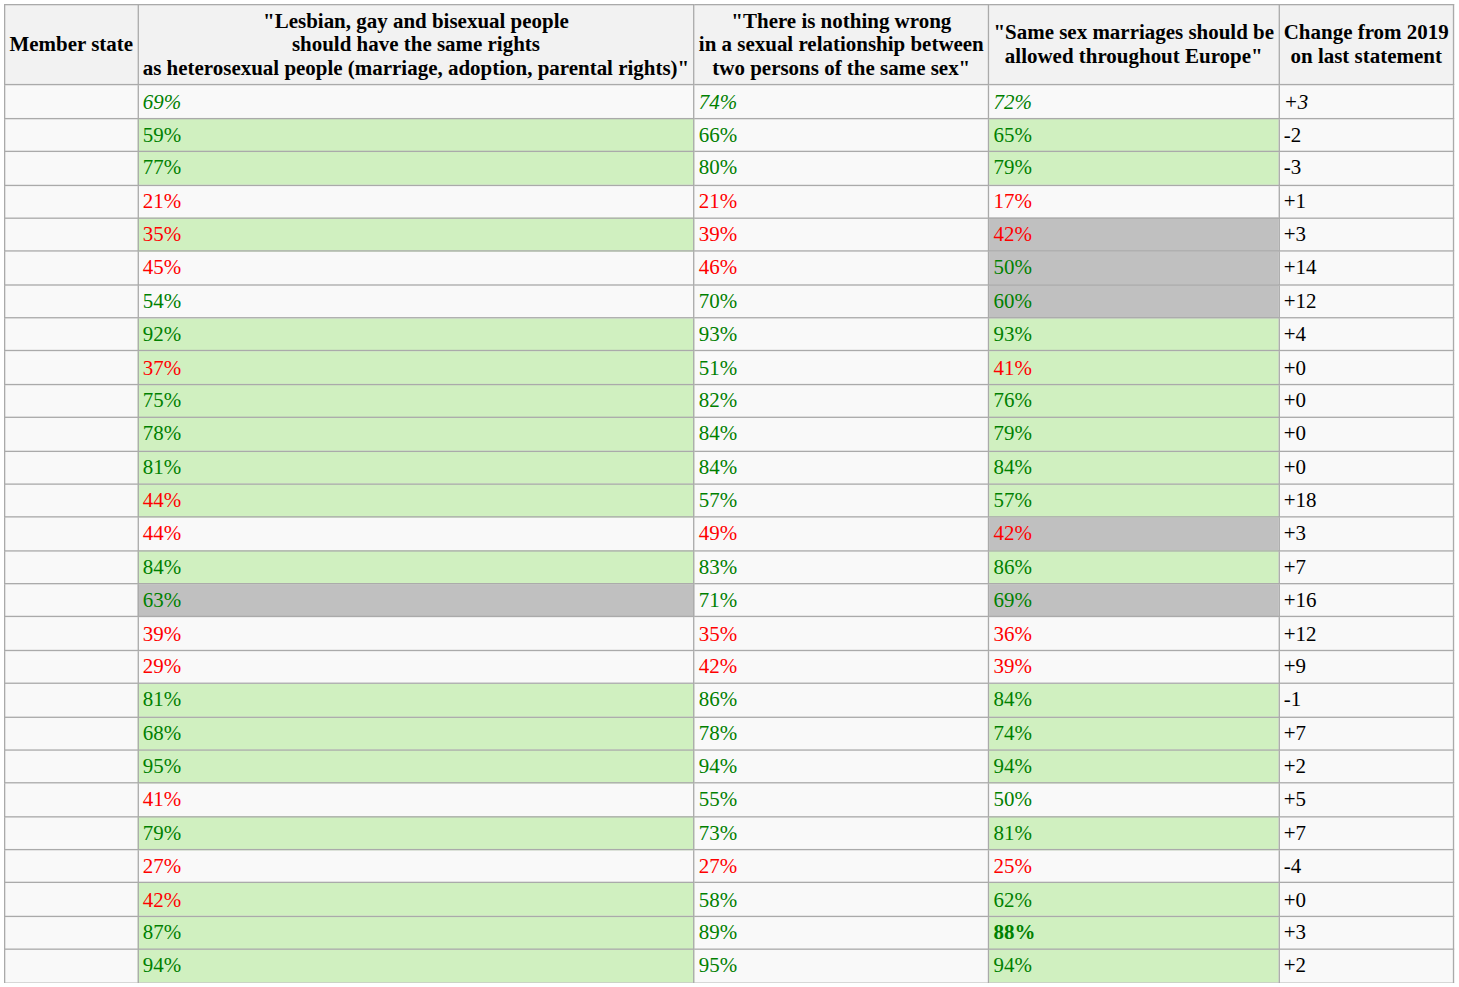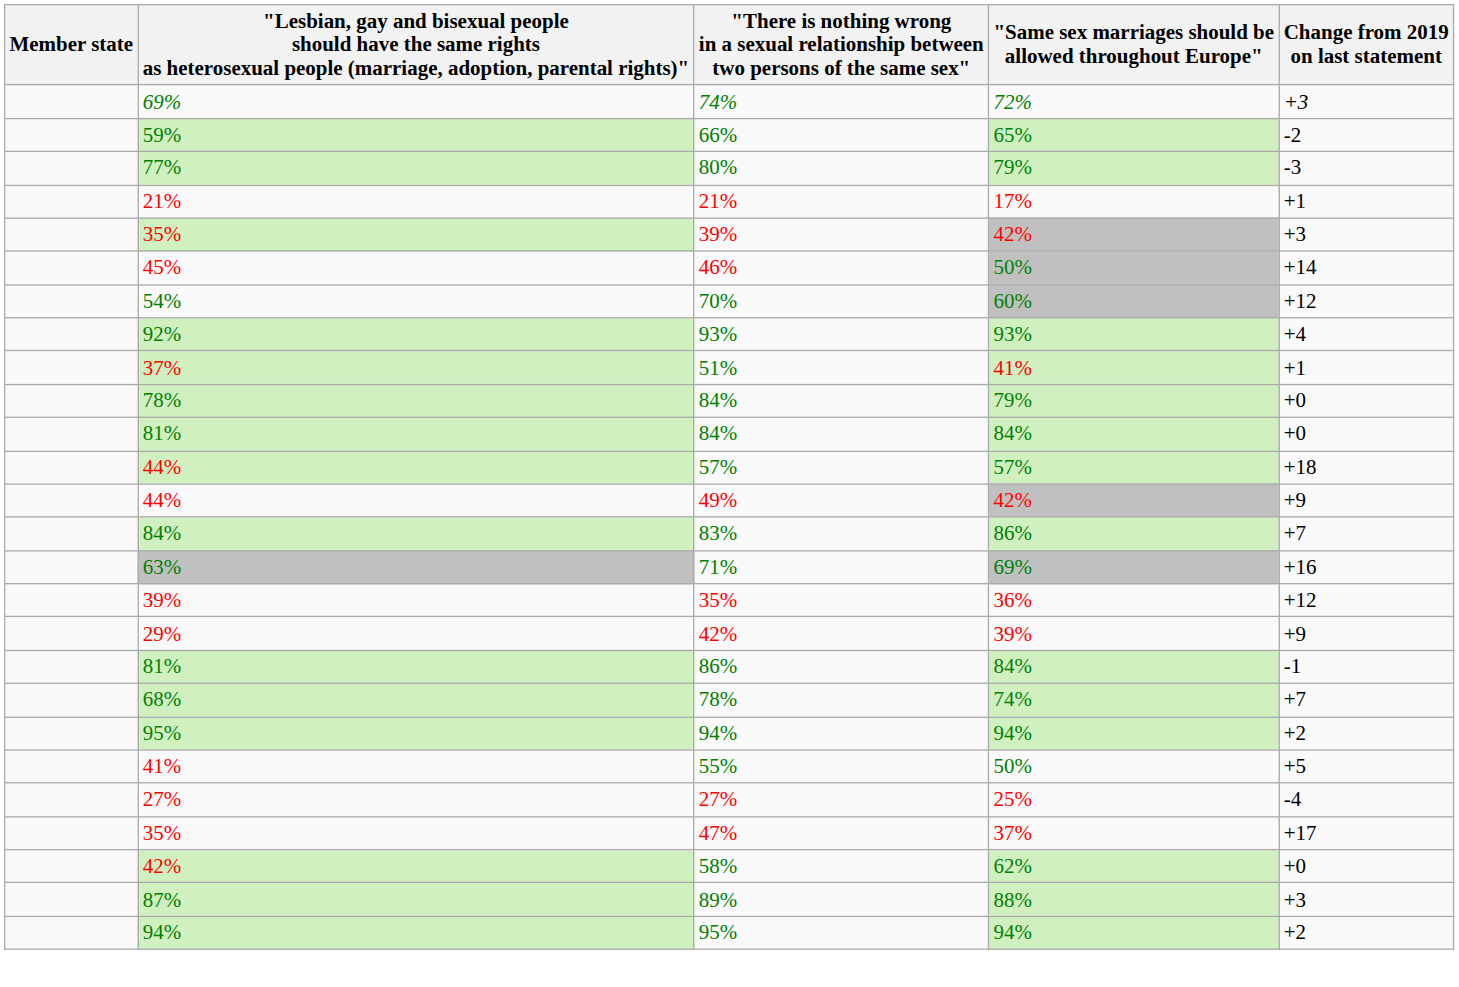(1295, 367) +0 -> (1295, 367) +1
- row: (162, 400)
(1295, 533) +3 -> (1295, 500) +9
- row: (162, 832)
+ row: (162, 832)
(1014, 932) bold -> (1013, 899) normal
